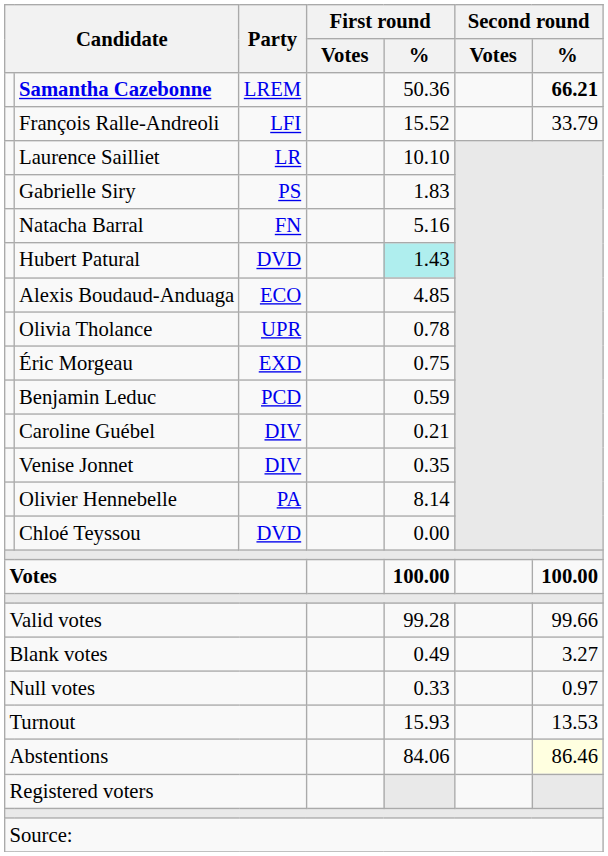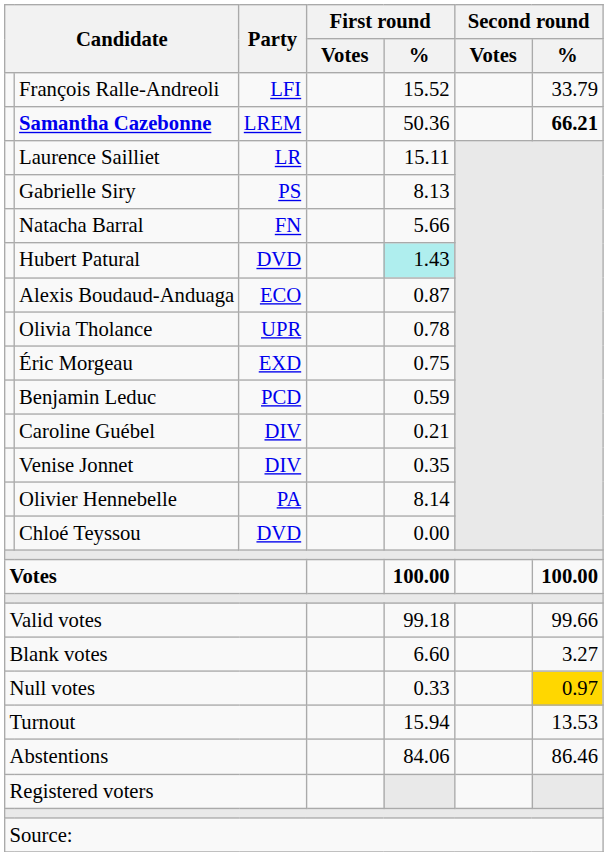rows swapped: (115, 89) <-> (119, 123)
(426, 158) 10.10 -> (427, 158) 15.11
(432, 192) 1.83 -> (432, 192) 8.13
(432, 226) 5.16 -> (432, 226) 5.66
(432, 294) 4.85 -> (432, 294) 0.87
(426, 620) 99.28 -> (426, 620) 99.18
(432, 654) 0.49 -> (432, 654) 6.60
(580, 688) no background -> (580, 688) gold background
(426, 722) 15.93 -> (426, 722) 15.94
(575, 756) lightyellow background -> (575, 756) no background
